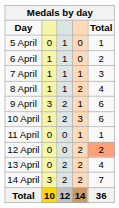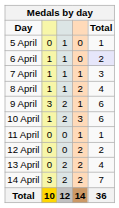(101, 58) no background -> (101, 58) lavender background
(101, 150) lightsalmon background -> (101, 150) no background
